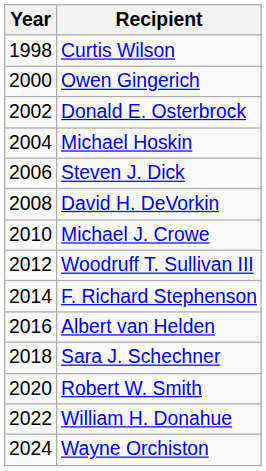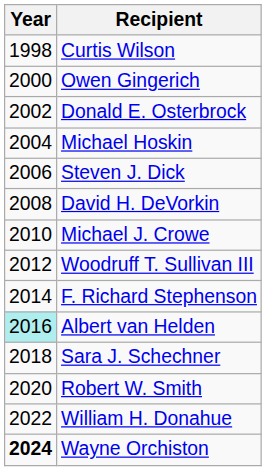(31, 326) no background -> (31, 326) paleturquoise background
(31, 449) normal -> (31, 449) bold
